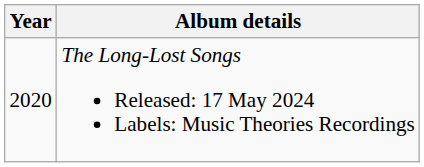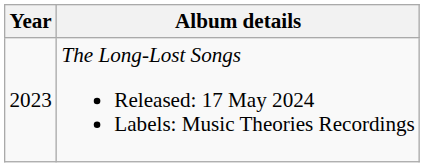(31, 99) 2020 -> (31, 99) 2023
